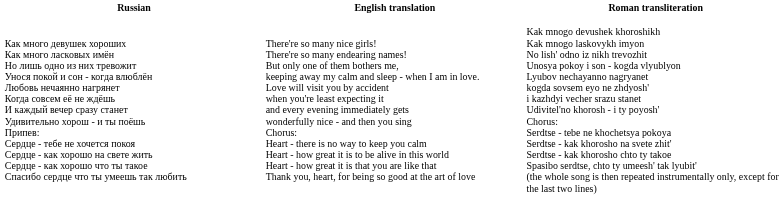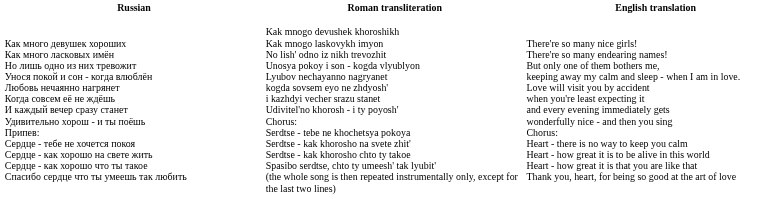columns swapped: (656, 7) <-> (395, 7)
